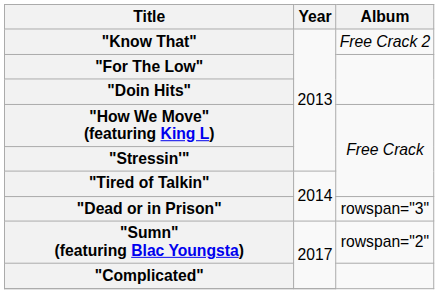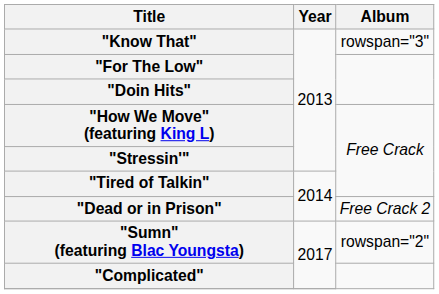(385, 41) Free Crack 2 -> (385, 41) rowspan="3"
(385, 208) rowspan="3" -> (385, 208) Free Crack 2
